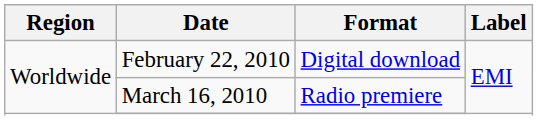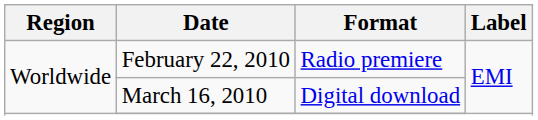(380, 58) Digital download -> (371, 58) Radio premiere
(371, 95) Radio premiere -> (380, 95) Digital download
